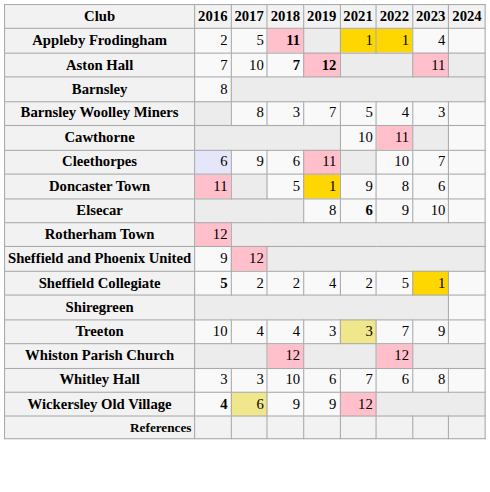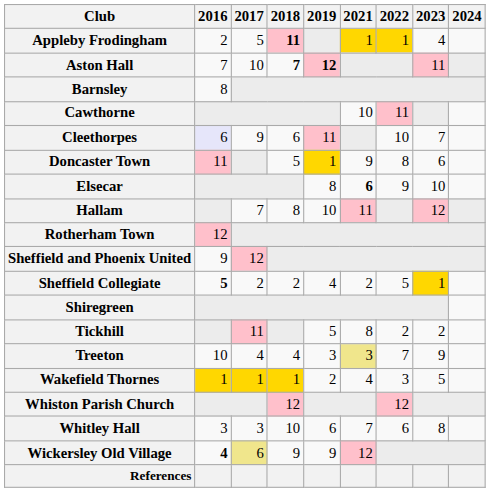- row: (100, 113)
+ row: (100, 210)
+ row: (100, 331)
+ row: (100, 379)
